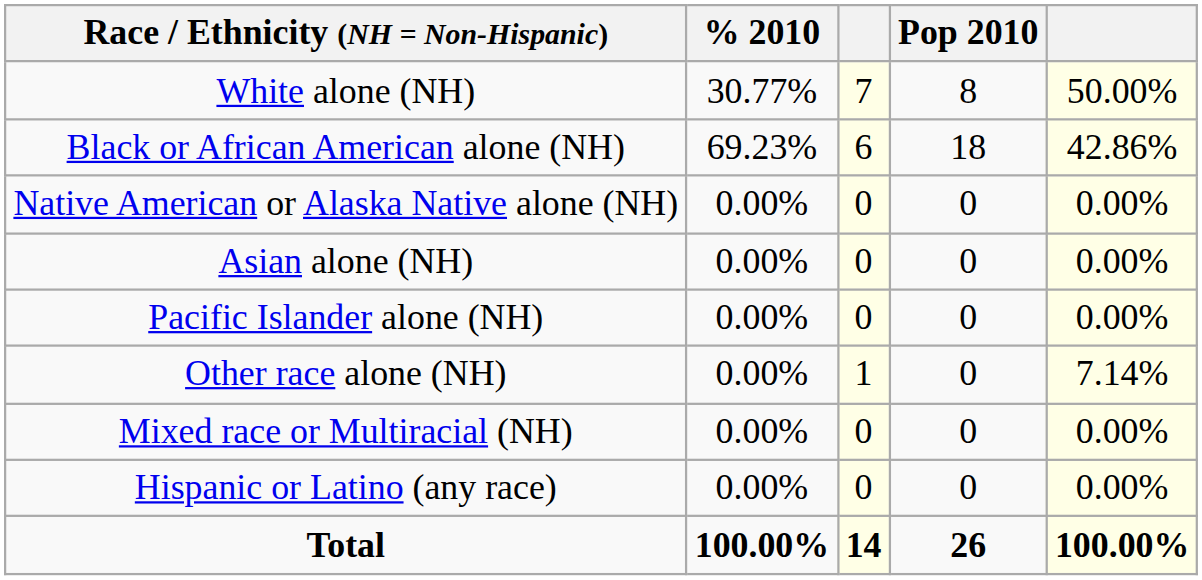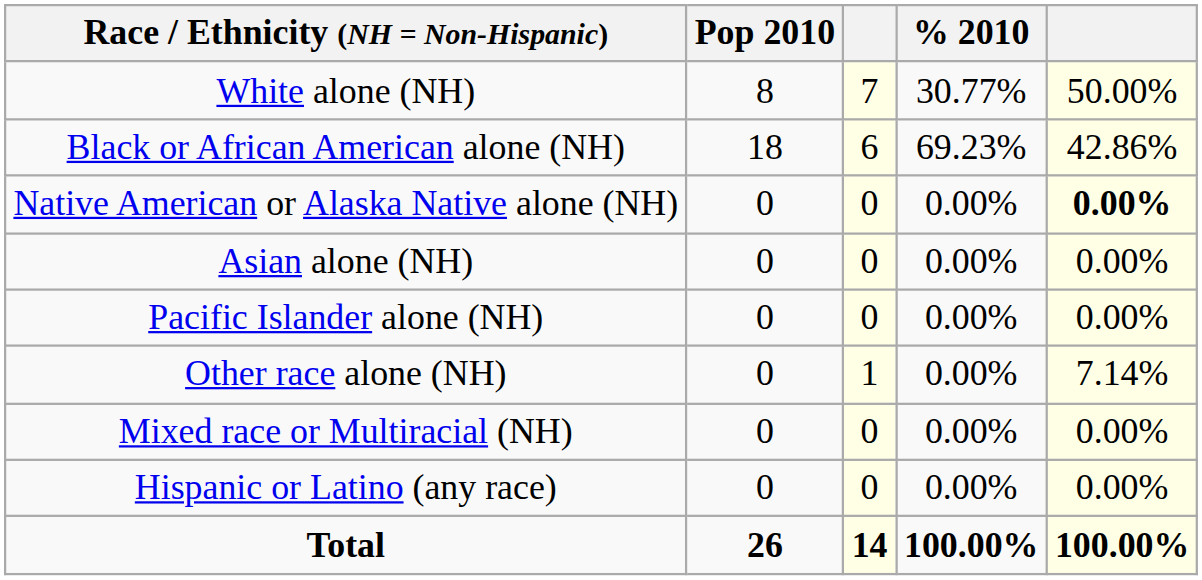columns swapped: (968, 32) <-> (762, 32)
(1122, 203) normal -> (1122, 203) bold
